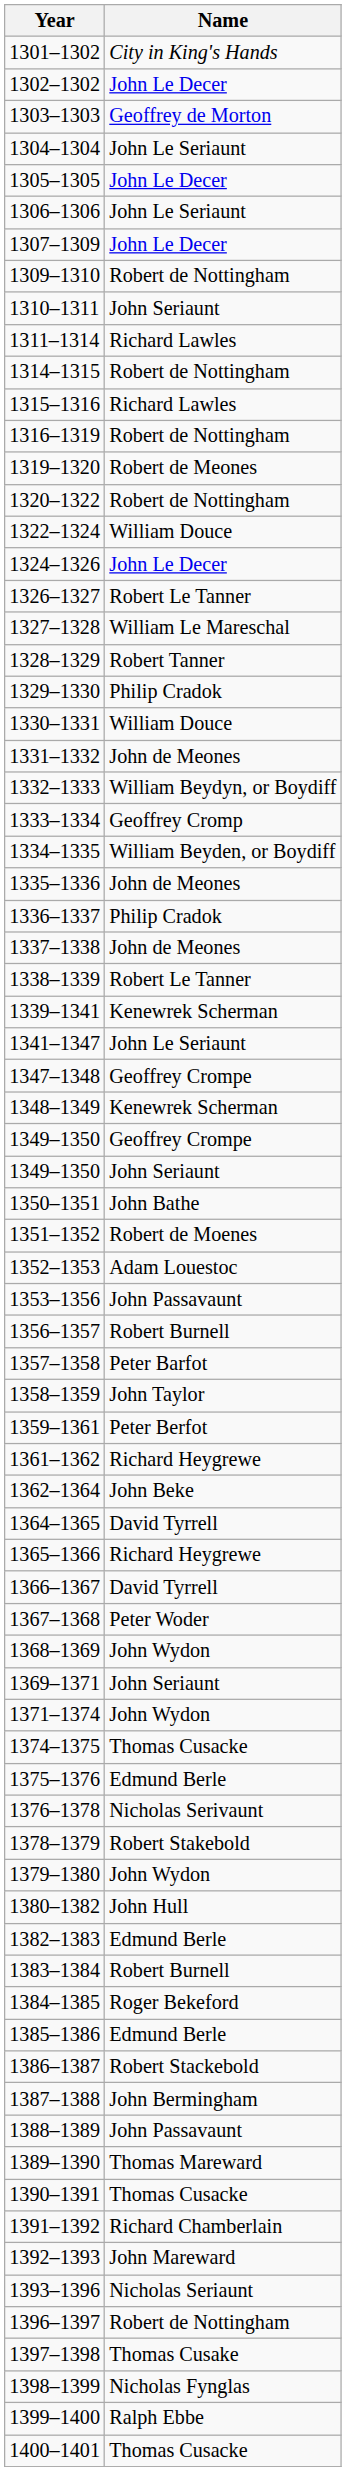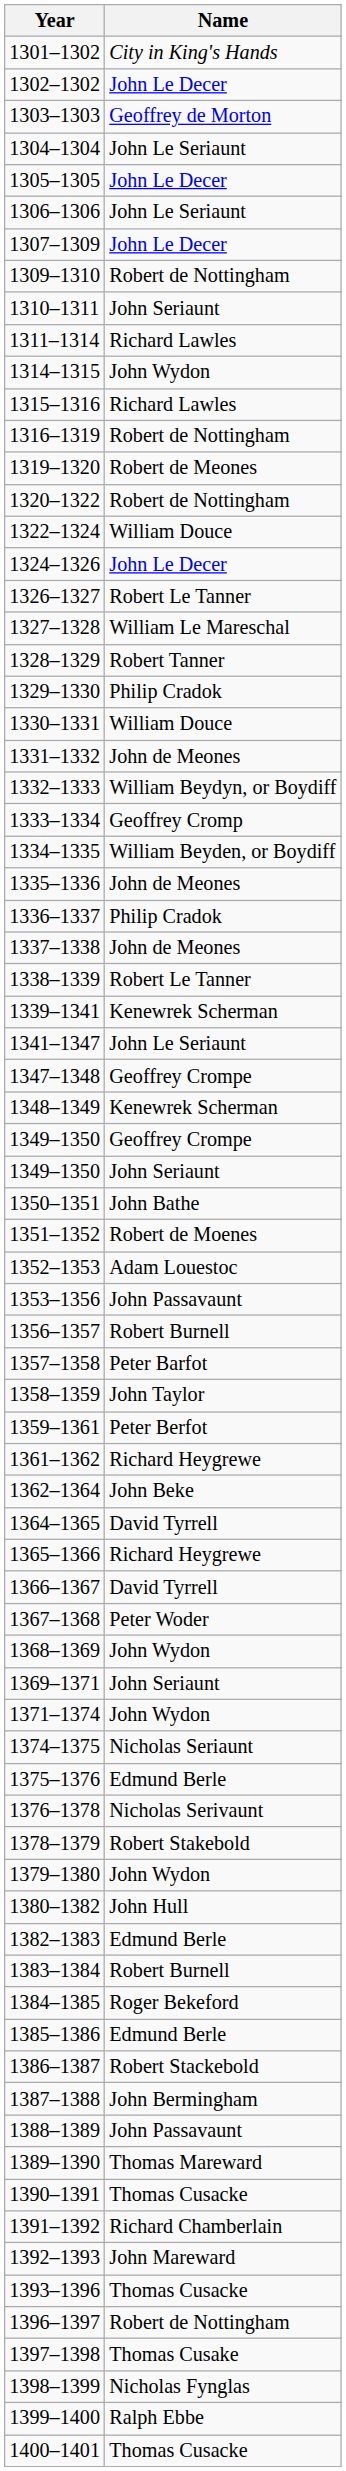(199, 372) Robert de Nottingham -> (160, 372) John Wydon
(178, 1747) Thomas Cusacke -> (181, 1747) Nicholas Seriaunt
(181, 2290) Nicholas Seriaunt -> (178, 2290) Thomas Cusacke
